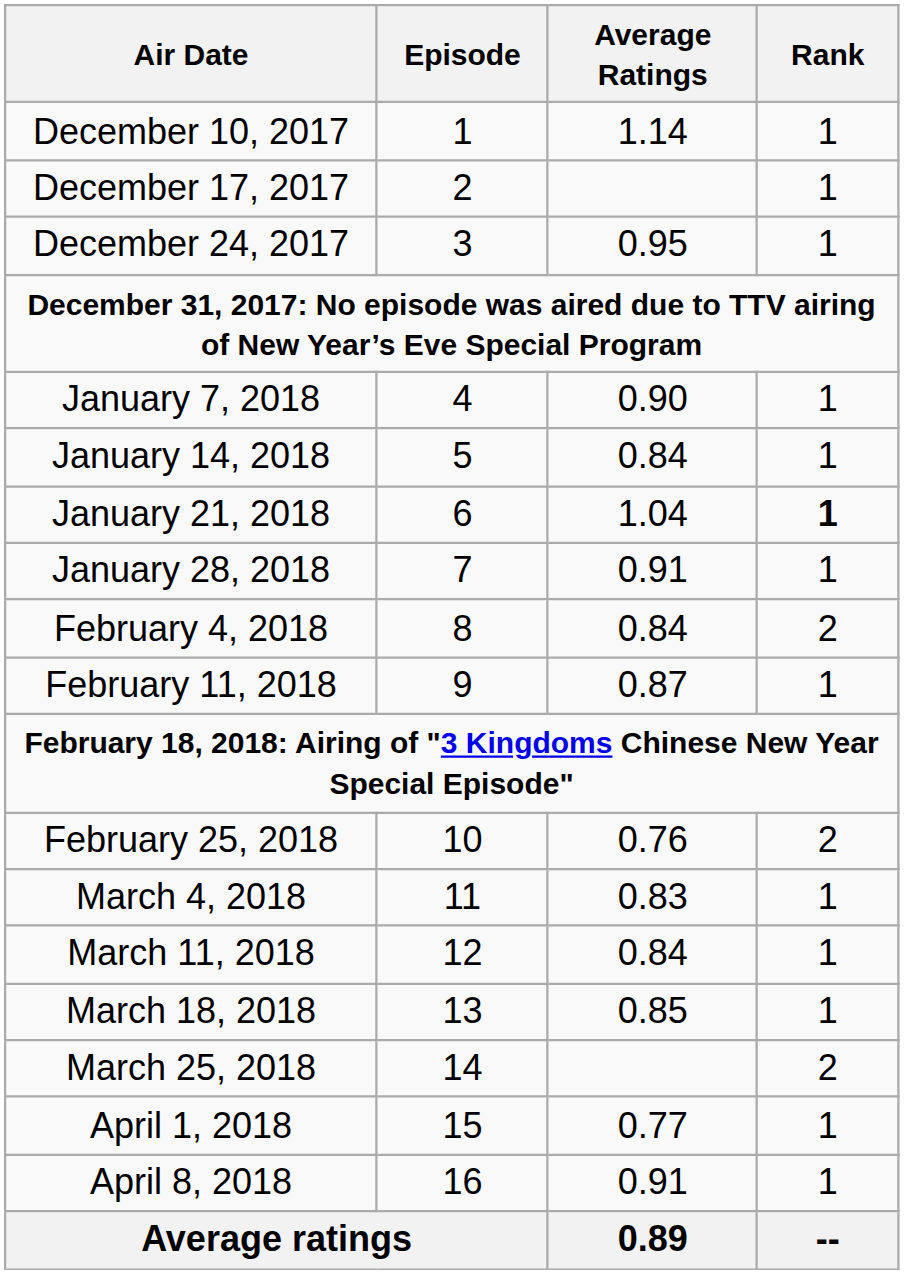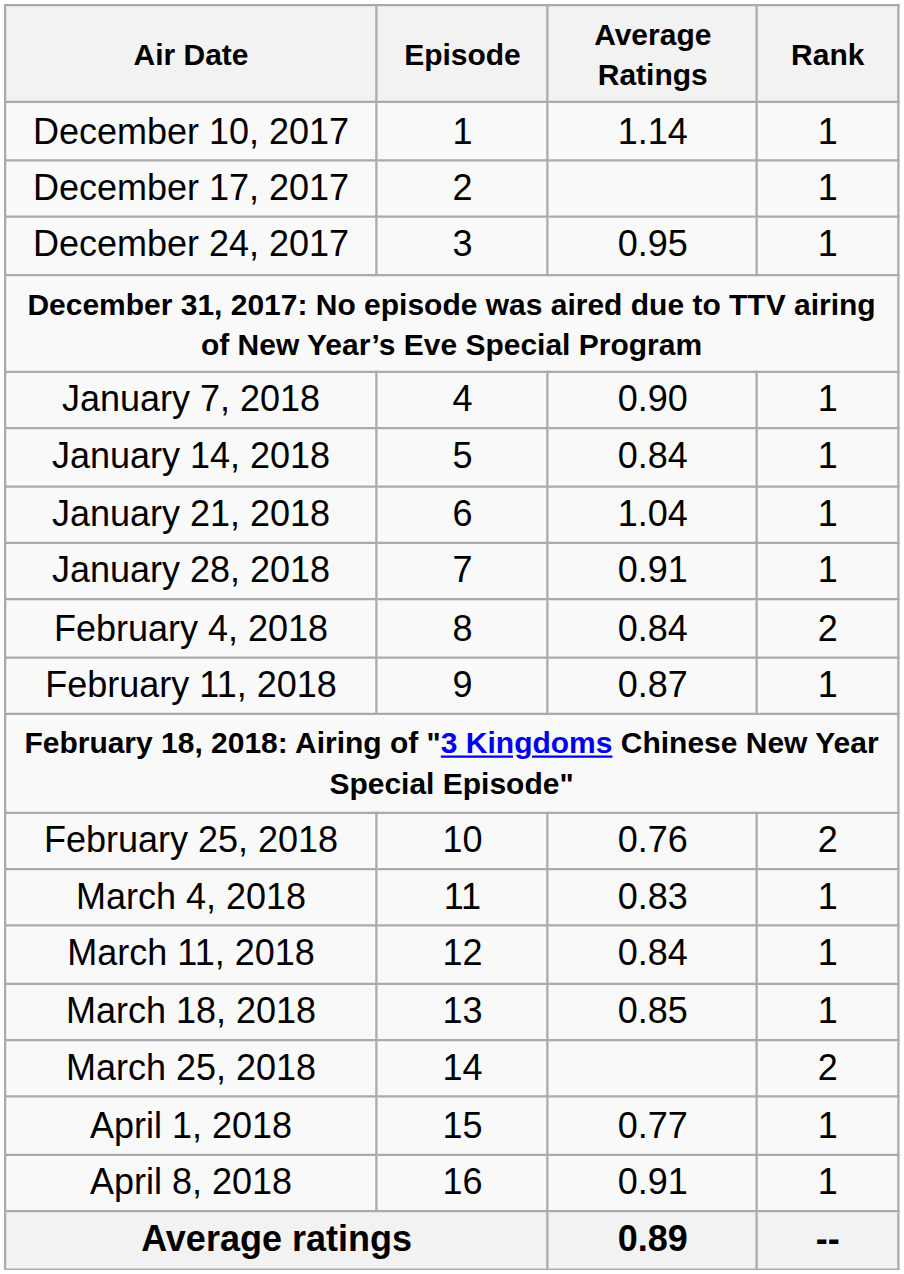(828, 513) bold -> (828, 513) normal
